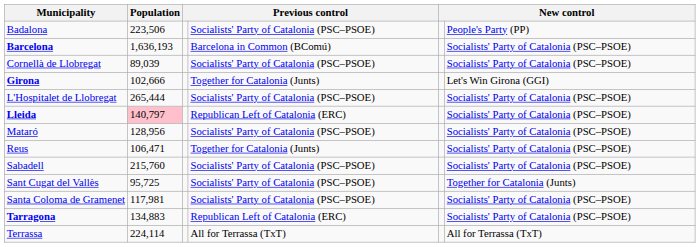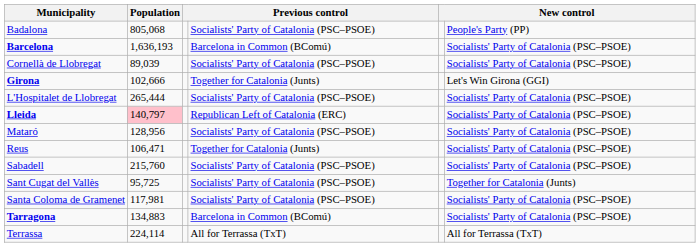(147, 30) 223,506 -> (147, 30) 805,068
(268, 217) Republican Left of Catalonia (ERC) -> (261, 217) Barcelona in Common (BComú)
